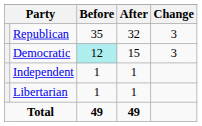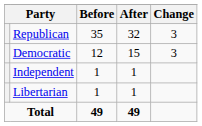(97, 53) paleturquoise background -> (97, 53) no background
